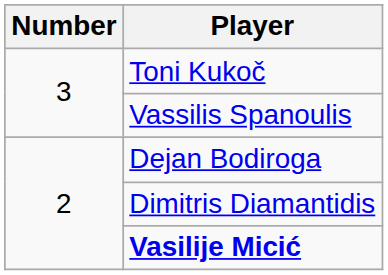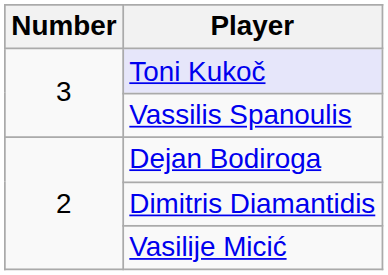(197, 70) no background -> (197, 70) lavender background
(215, 247) bold -> (208, 247) normal
